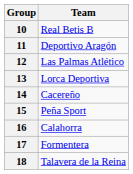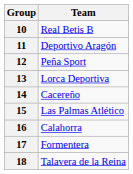(82, 62) Las Palmas Atlético -> (63, 62) Peña Sport
(63, 111) Peña Sport -> (82, 111) Las Palmas Atlético
